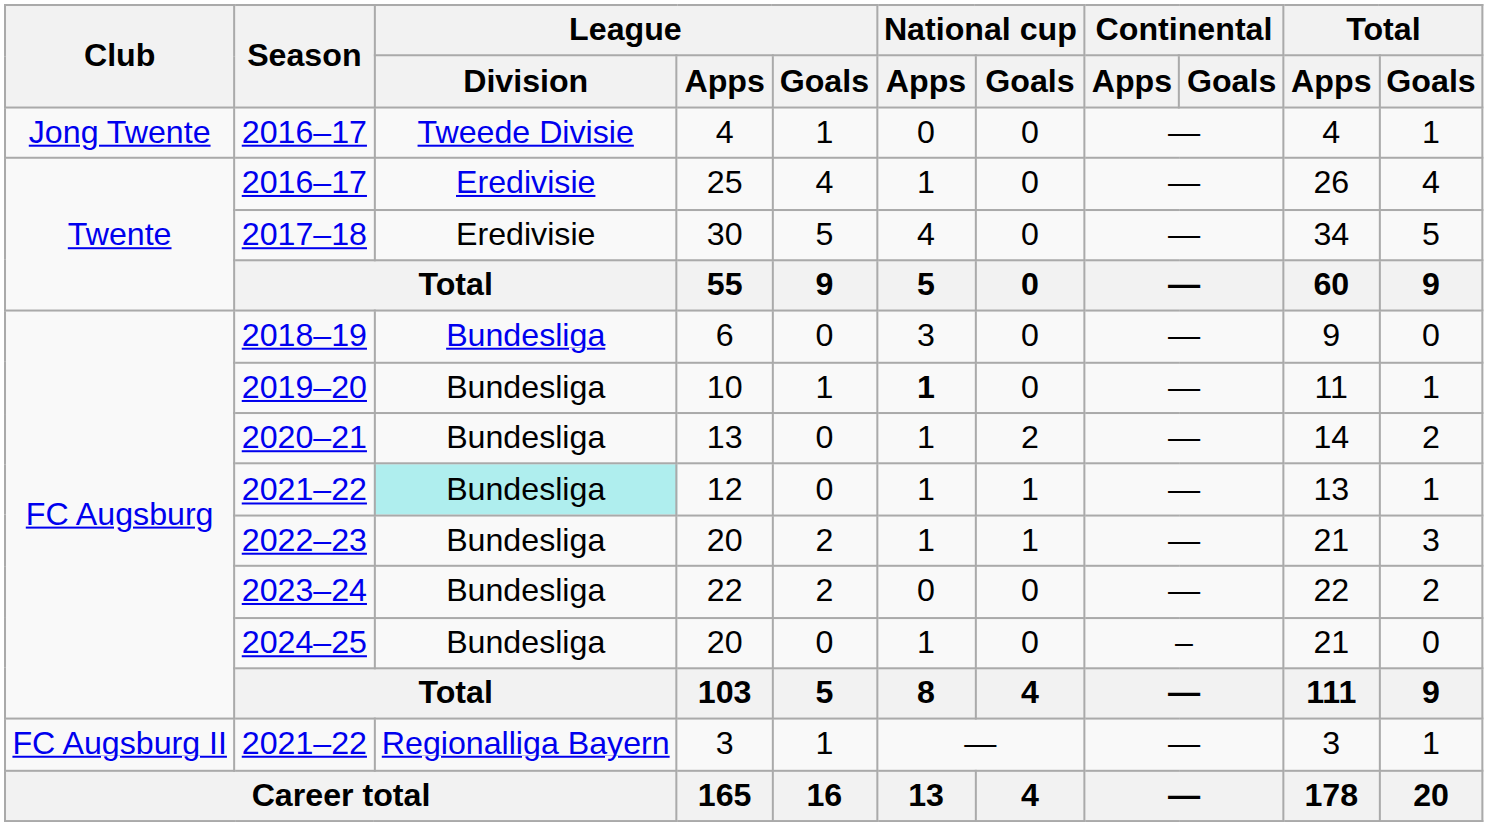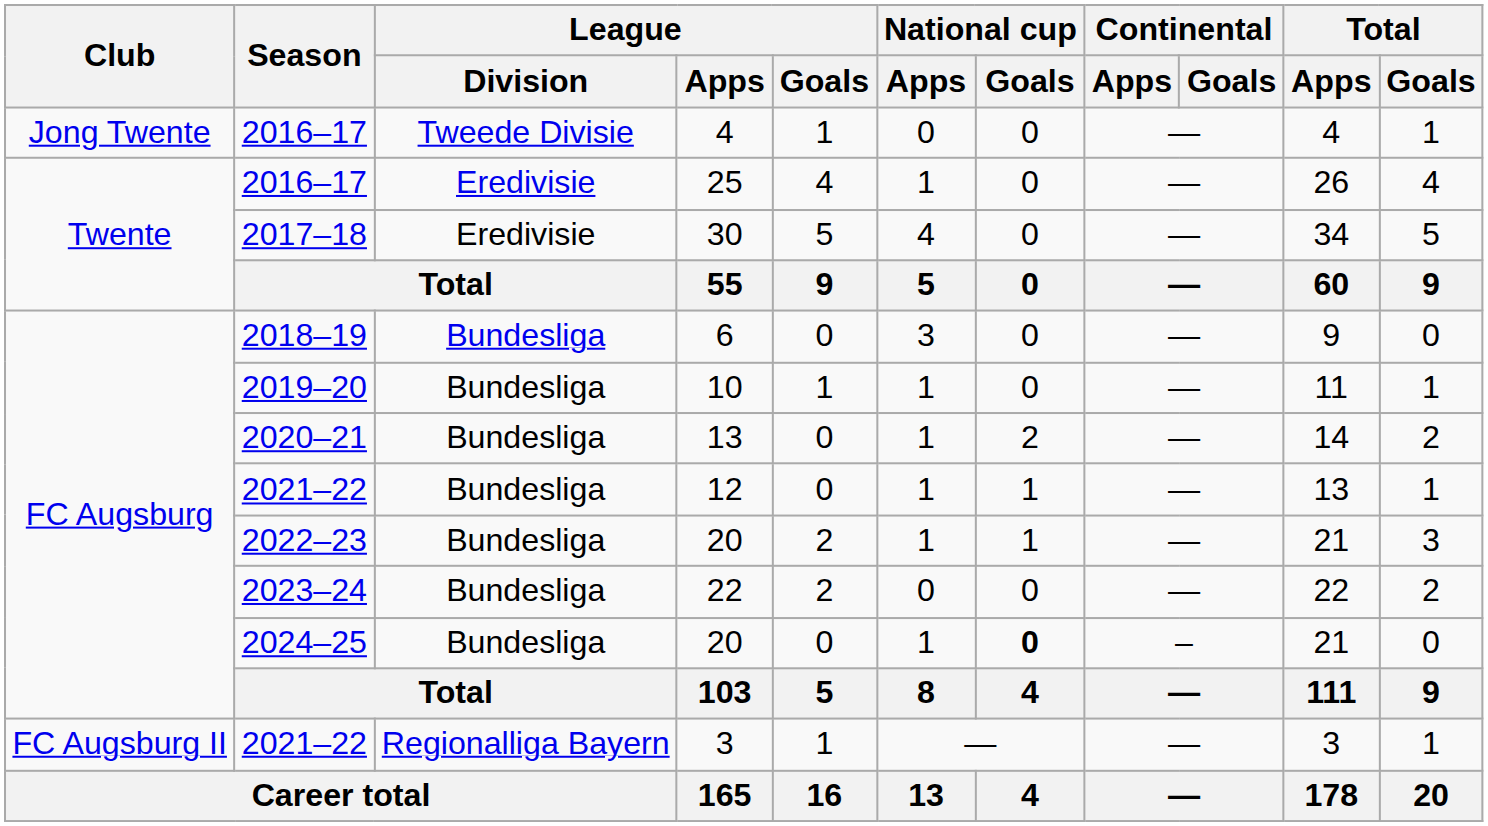(926, 387) bold -> (926, 387) normal
(526, 489) paleturquoise background -> (526, 489) no background
(1030, 642) normal -> (1030, 642) bold
